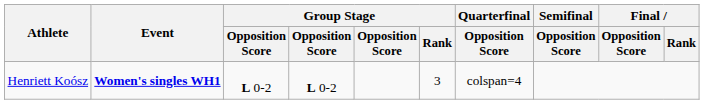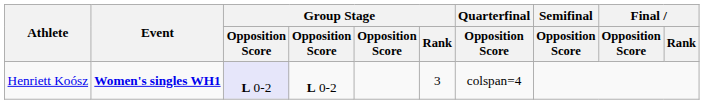(256, 88) no background -> (256, 88) lavender background
